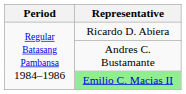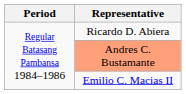(128, 55) no background -> (128, 55) lightsalmon background
(128, 80) lightgreen background -> (128, 80) no background
